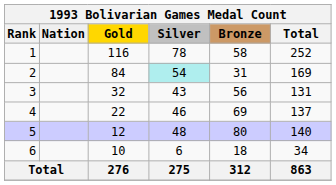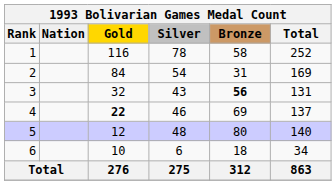(179, 73) paleturquoise background -> (179, 73) no background
(240, 92) normal -> (240, 92) bold
(118, 112) normal -> (118, 112) bold
